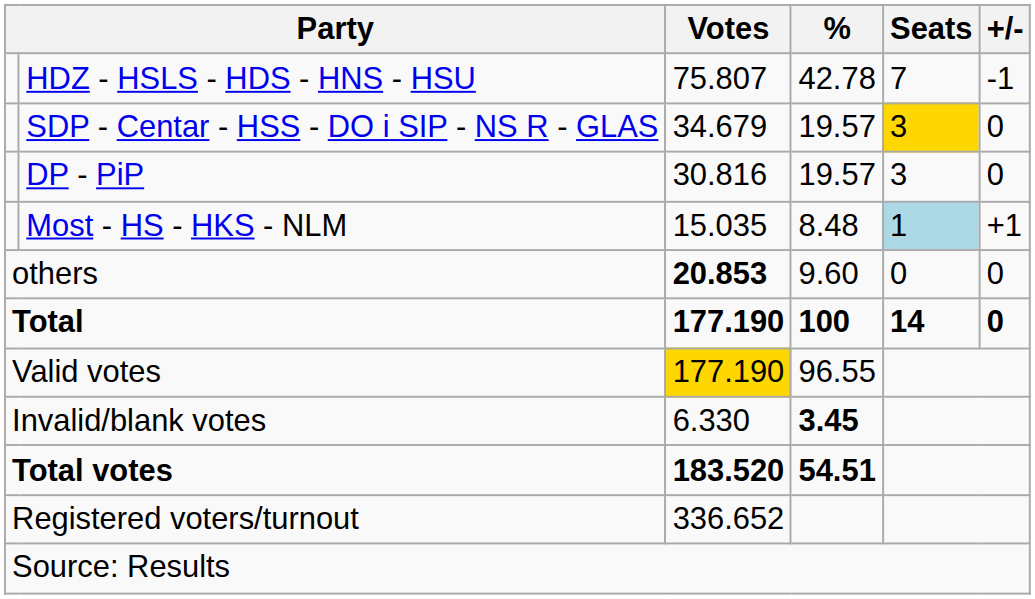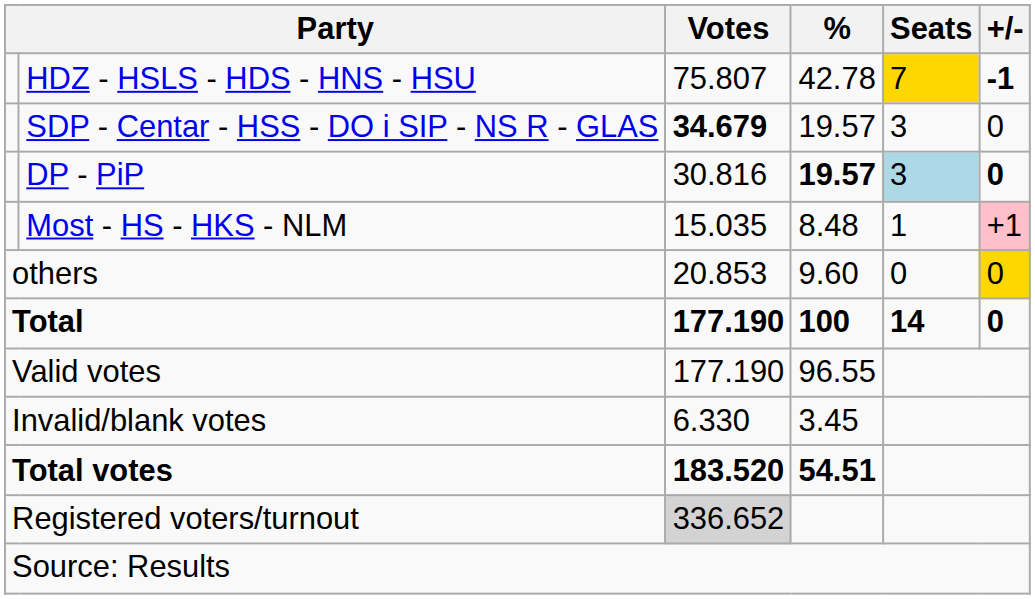(899, 77) no background -> (899, 77) gold background
(1000, 77) normal -> (1000, 77) bold
(720, 126) normal -> (720, 126) bold
(899, 126) gold background -> (899, 126) no background
(837, 175) normal -> (837, 175) bold
(899, 175) no background -> (899, 175) lightblue background
(995, 175) normal -> (995, 175) bold
(899, 224) lightblue background -> (899, 224) no background
(1004, 224) no background -> (1004, 224) pink background
(720, 273) bold -> (720, 273) normal
(995, 273) no background -> (995, 273) gold background
(728, 371) gold background -> (728, 371) no background
(829, 420) bold -> (829, 420) normal
(728, 518) no background -> (728, 518) lightgrey background
